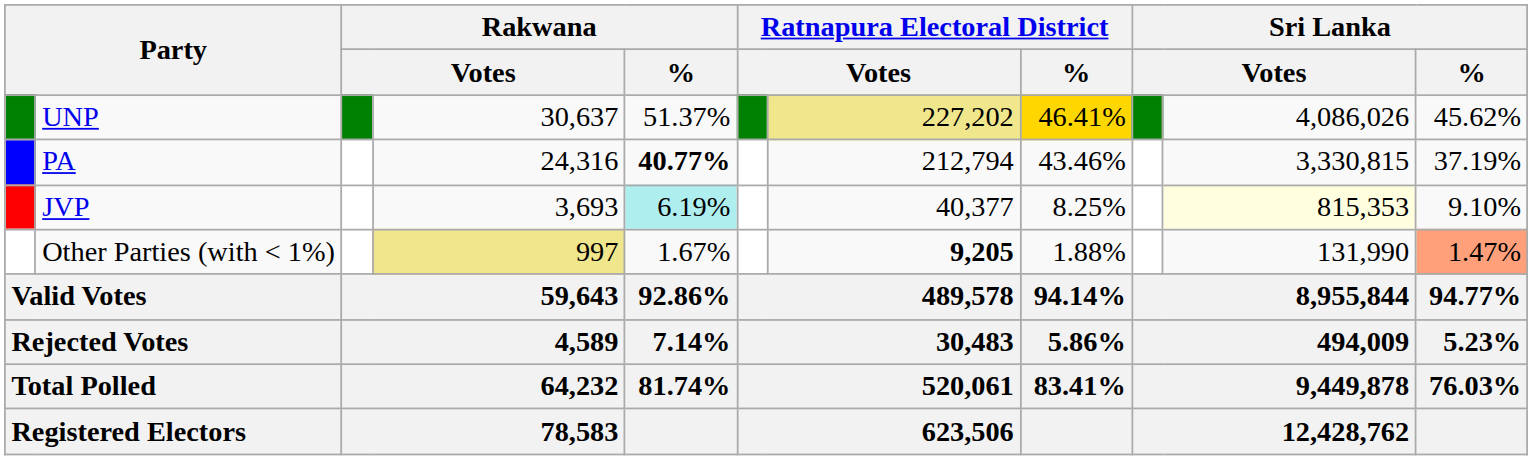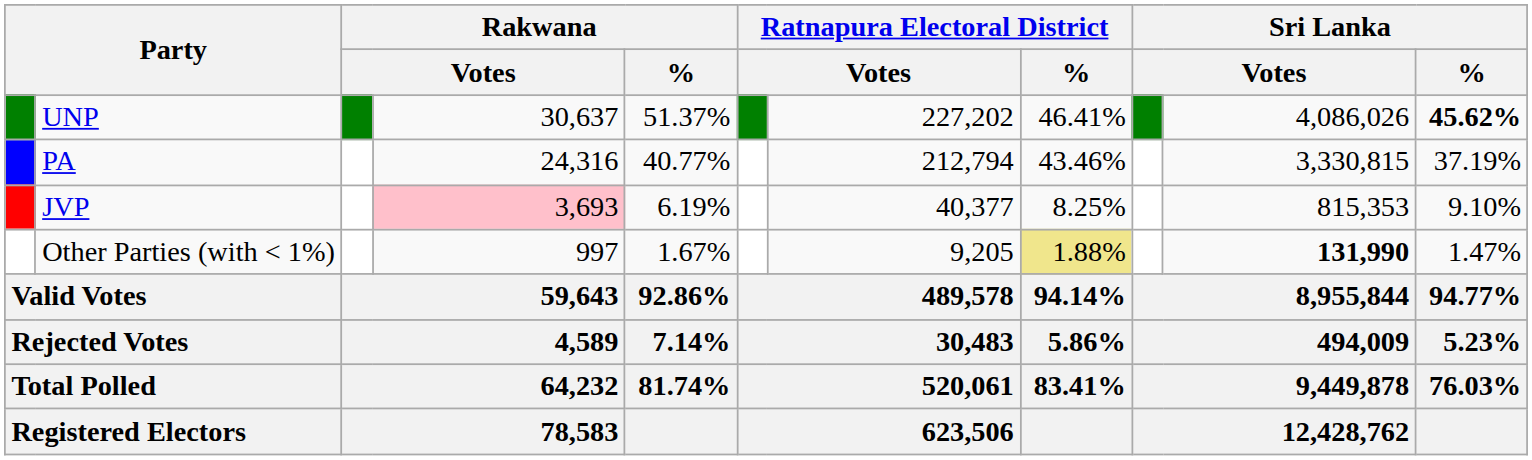(968, 116) khaki background -> (968, 116) no background
(1082, 116) gold background -> (1082, 116) no background
(1477, 116) normal -> (1475, 116) bold
(684, 161) bold -> (687, 161) normal
(587, 206) no background -> (587, 206) pink background
(694, 206) paleturquoise background -> (694, 206) no background
(1363, 206) lightyellow background -> (1363, 206) no background
(597, 251) khaki background -> (597, 251) no background
(982, 251) bold -> (982, 251) normal
(1089, 251) no background -> (1089, 251) khaki background
(1363, 251) normal -> (1363, 251) bold
(1485, 251) lightsalmon background -> (1485, 251) no background
